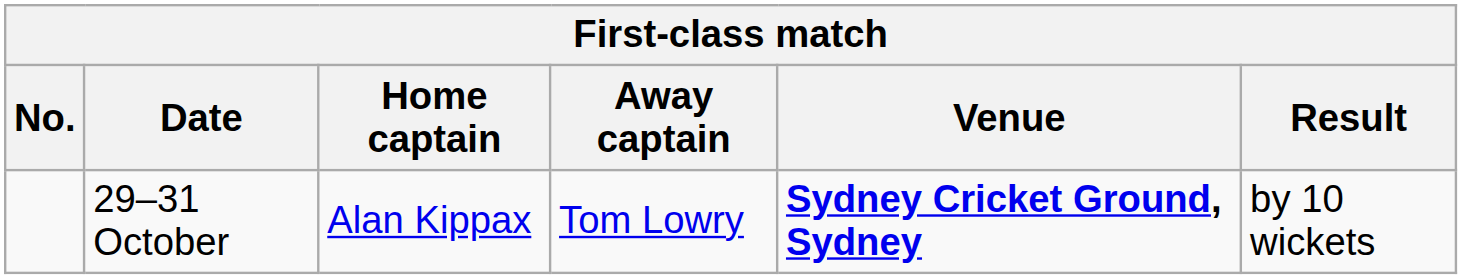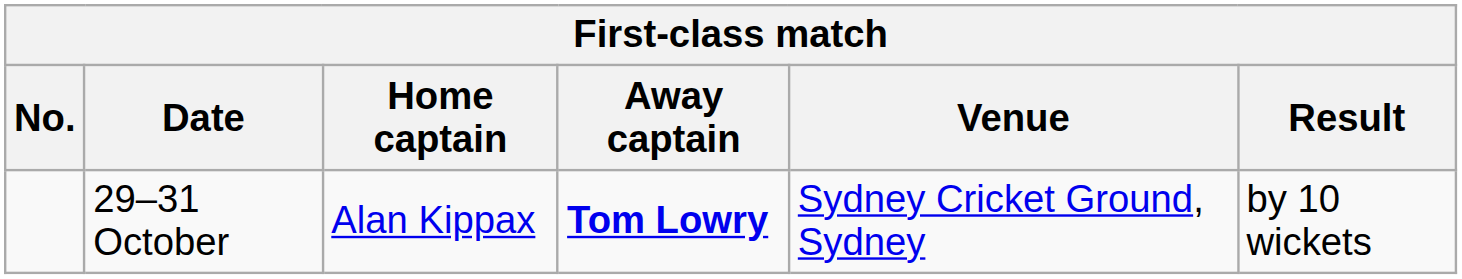(651, 220) normal -> (668, 220) bold
(1004, 220) bold -> (1001, 220) normal
